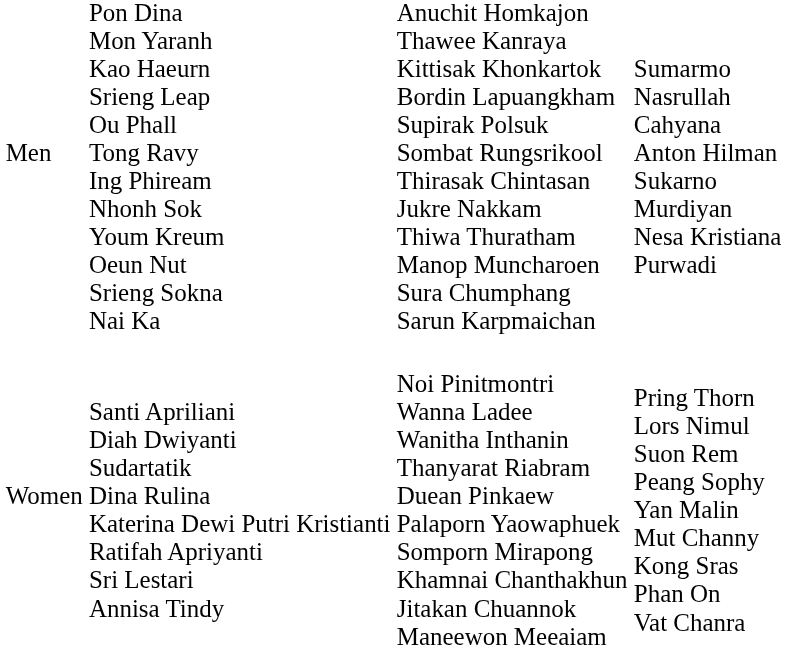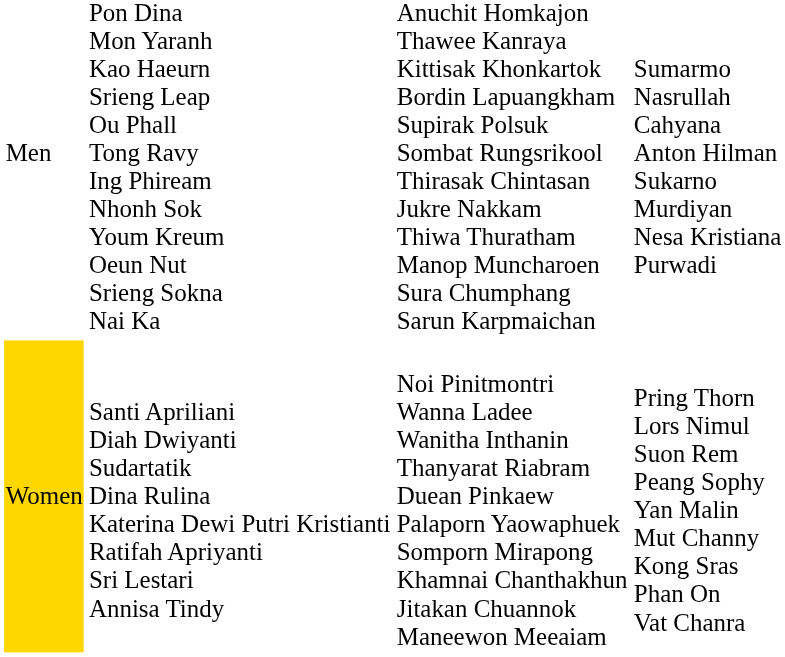(44, 496) no background -> (44, 496) gold background
